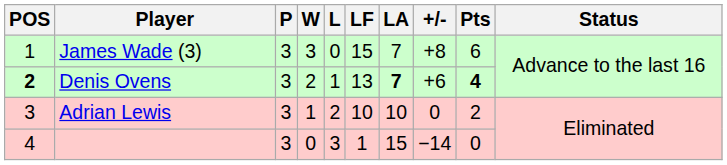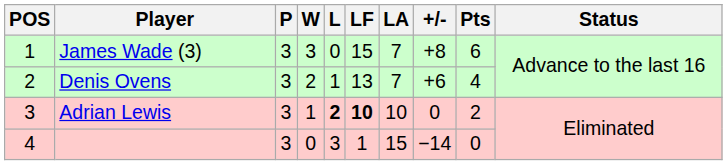(30, 81) bold -> (30, 81) normal
(396, 81) bold -> (396, 81) normal
(475, 81) bold -> (475, 81) normal
(335, 112) normal -> (335, 112) bold
(362, 112) normal -> (362, 112) bold
